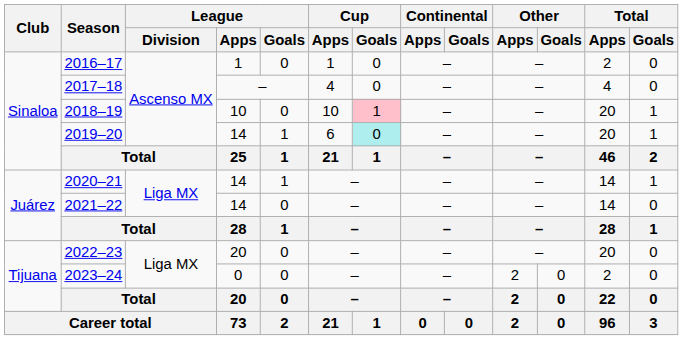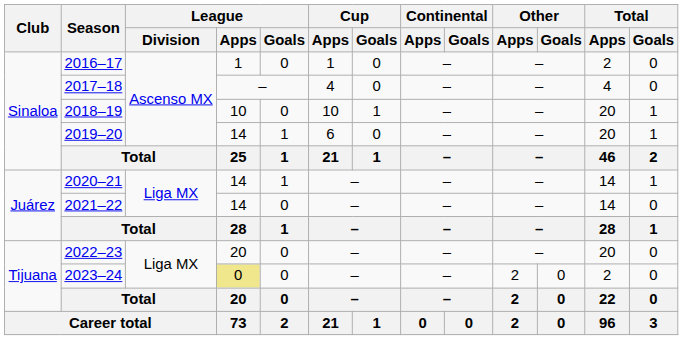(377, 110) pink background -> (377, 110) no background
(377, 134) paleturquoise background -> (377, 134) no background
(238, 275) no background -> (238, 275) khaki background
